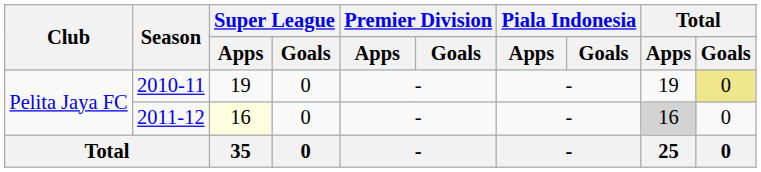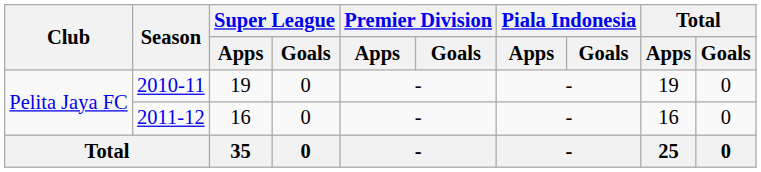(726, 85) khaki background -> (726, 85) no background
(241, 118) lightyellow background -> (241, 118) no background
(669, 118) lightgrey background -> (669, 118) no background
